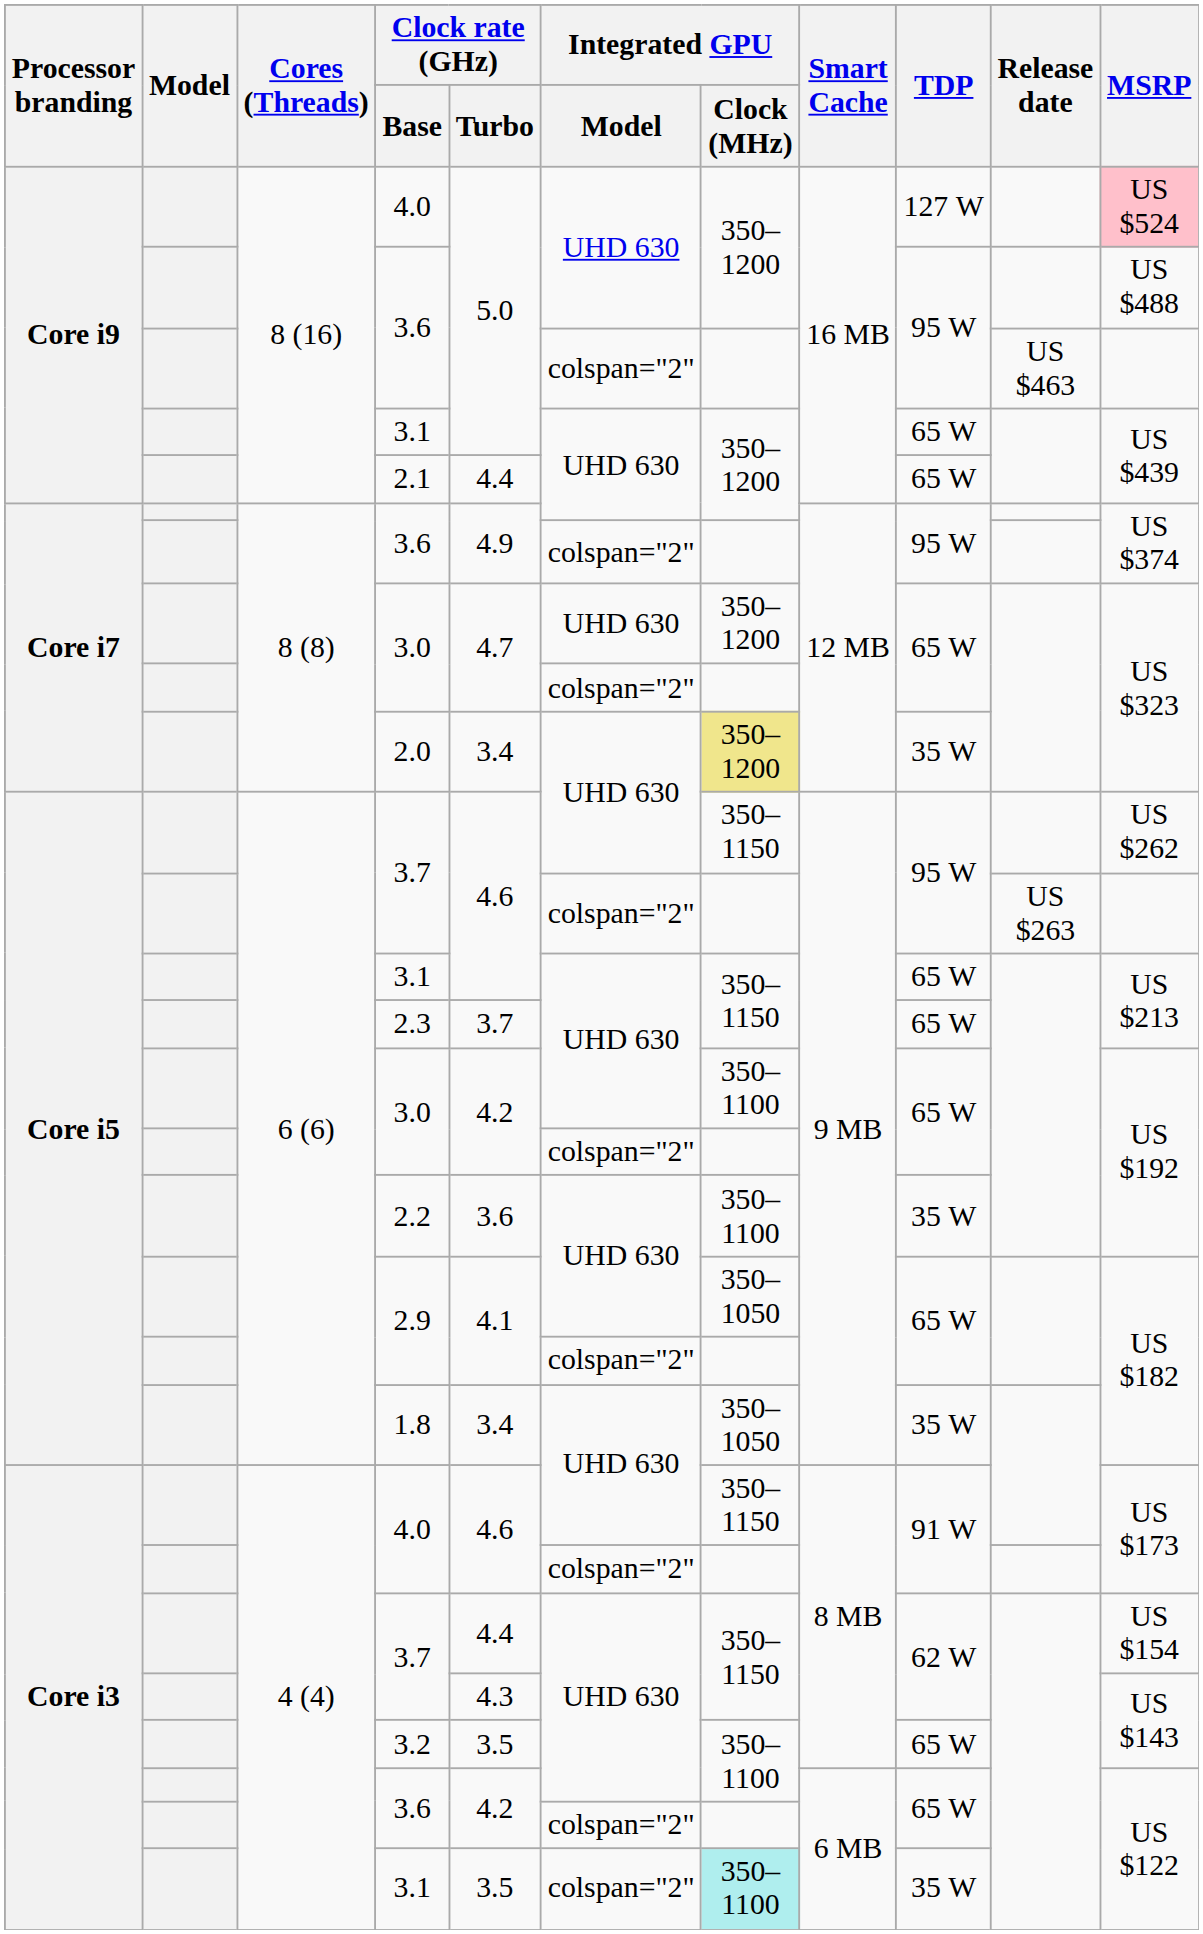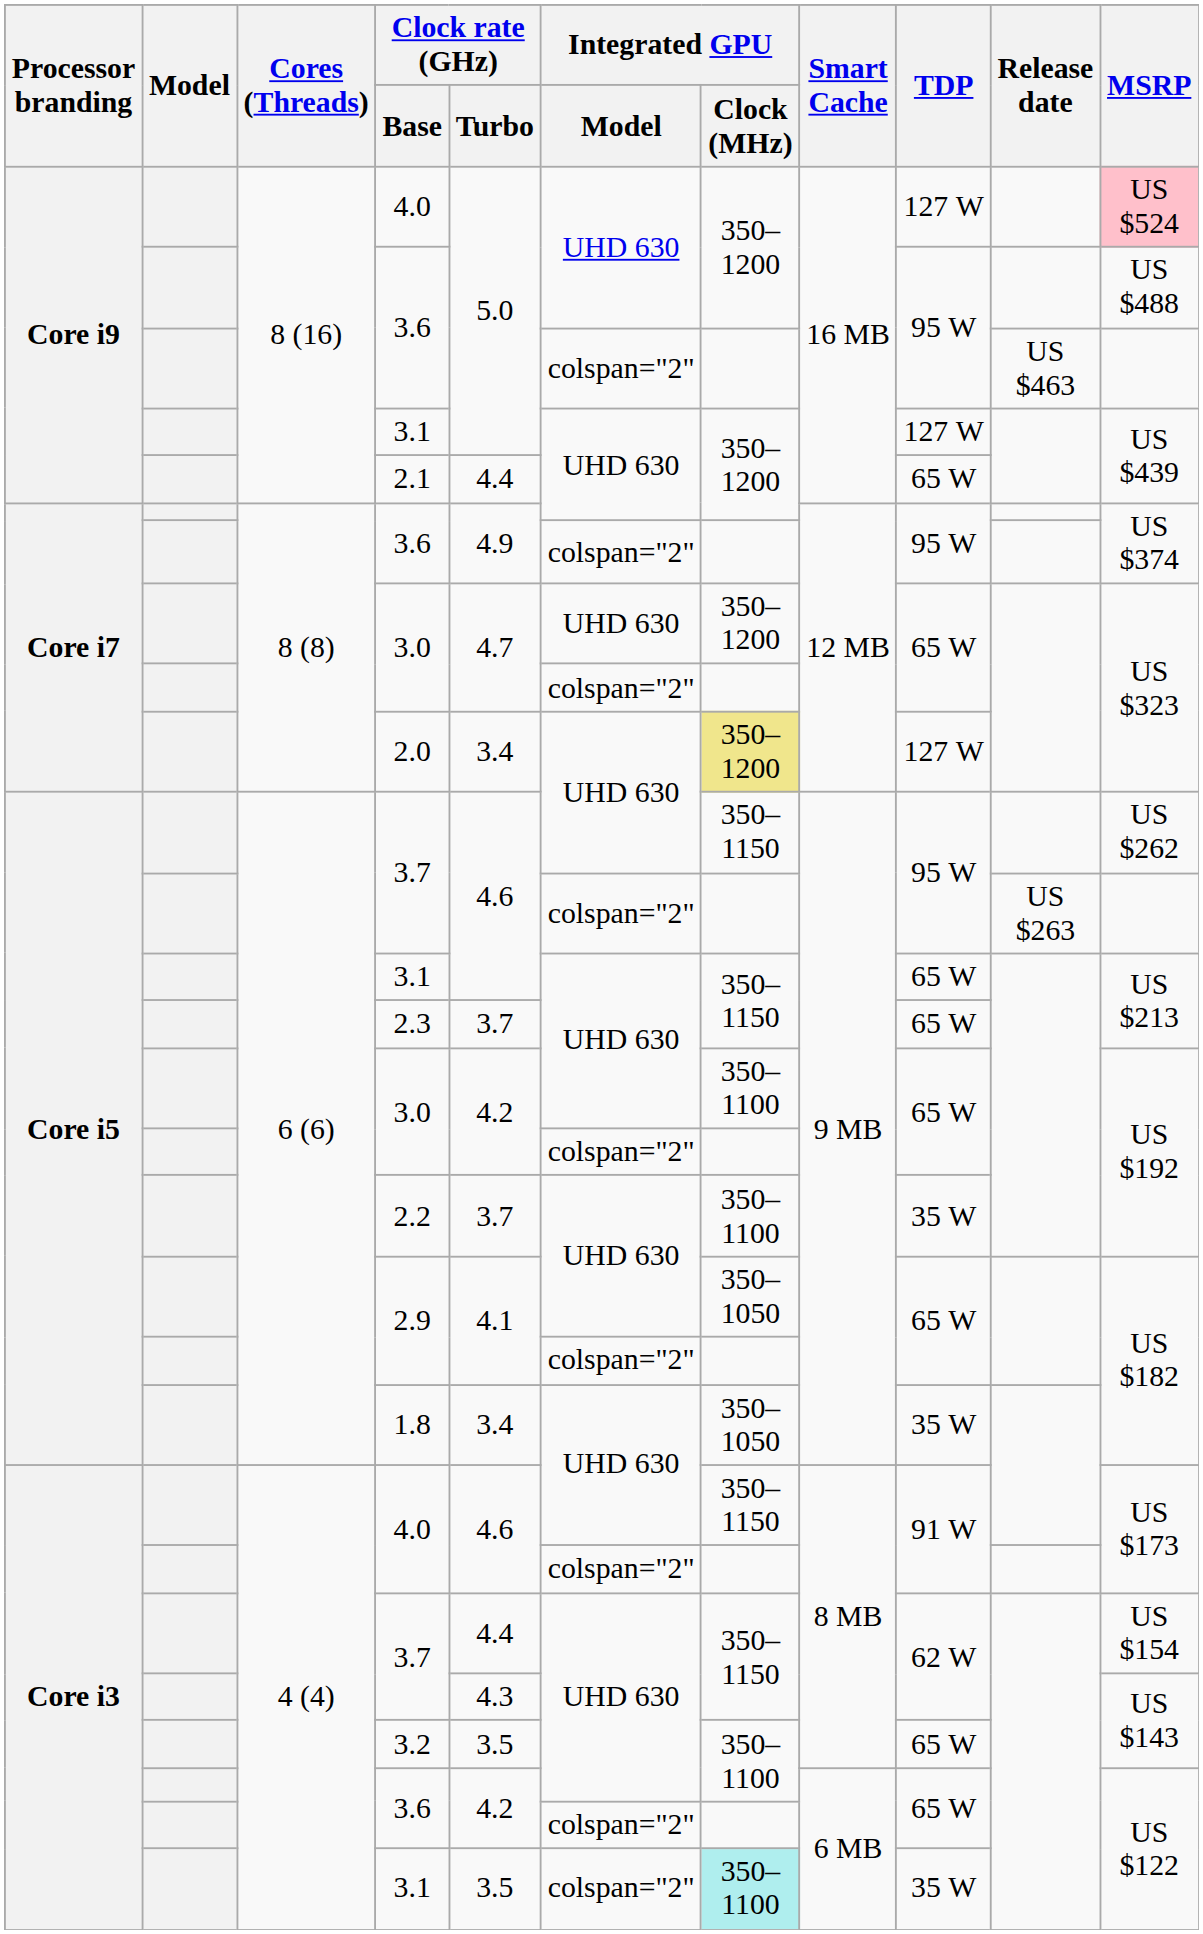(944, 431) 65 W -> (944, 431) 127 W
(944, 751) 35 W -> (944, 751) 127 W
(495, 1215) 3.6 -> (495, 1215) 3.7
